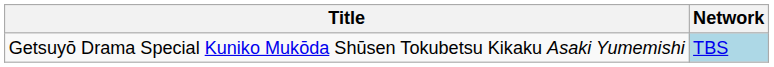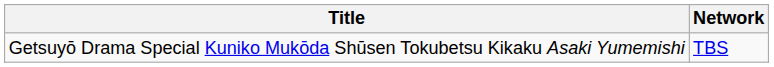(711, 47) lightblue background -> (711, 47) no background
